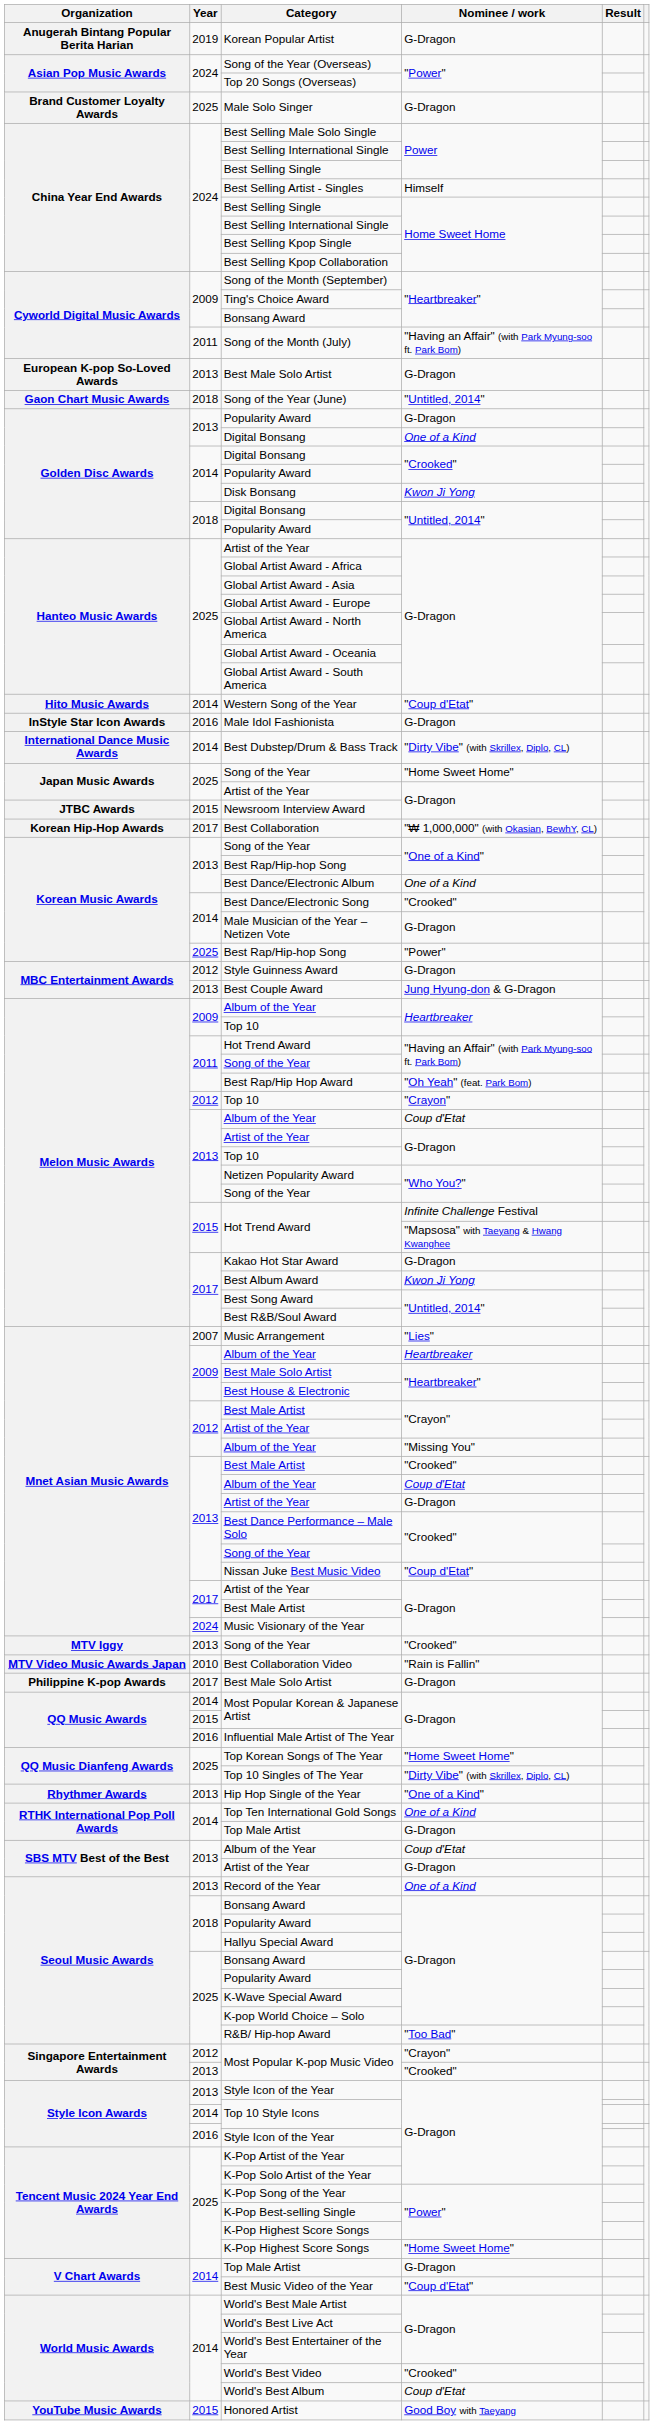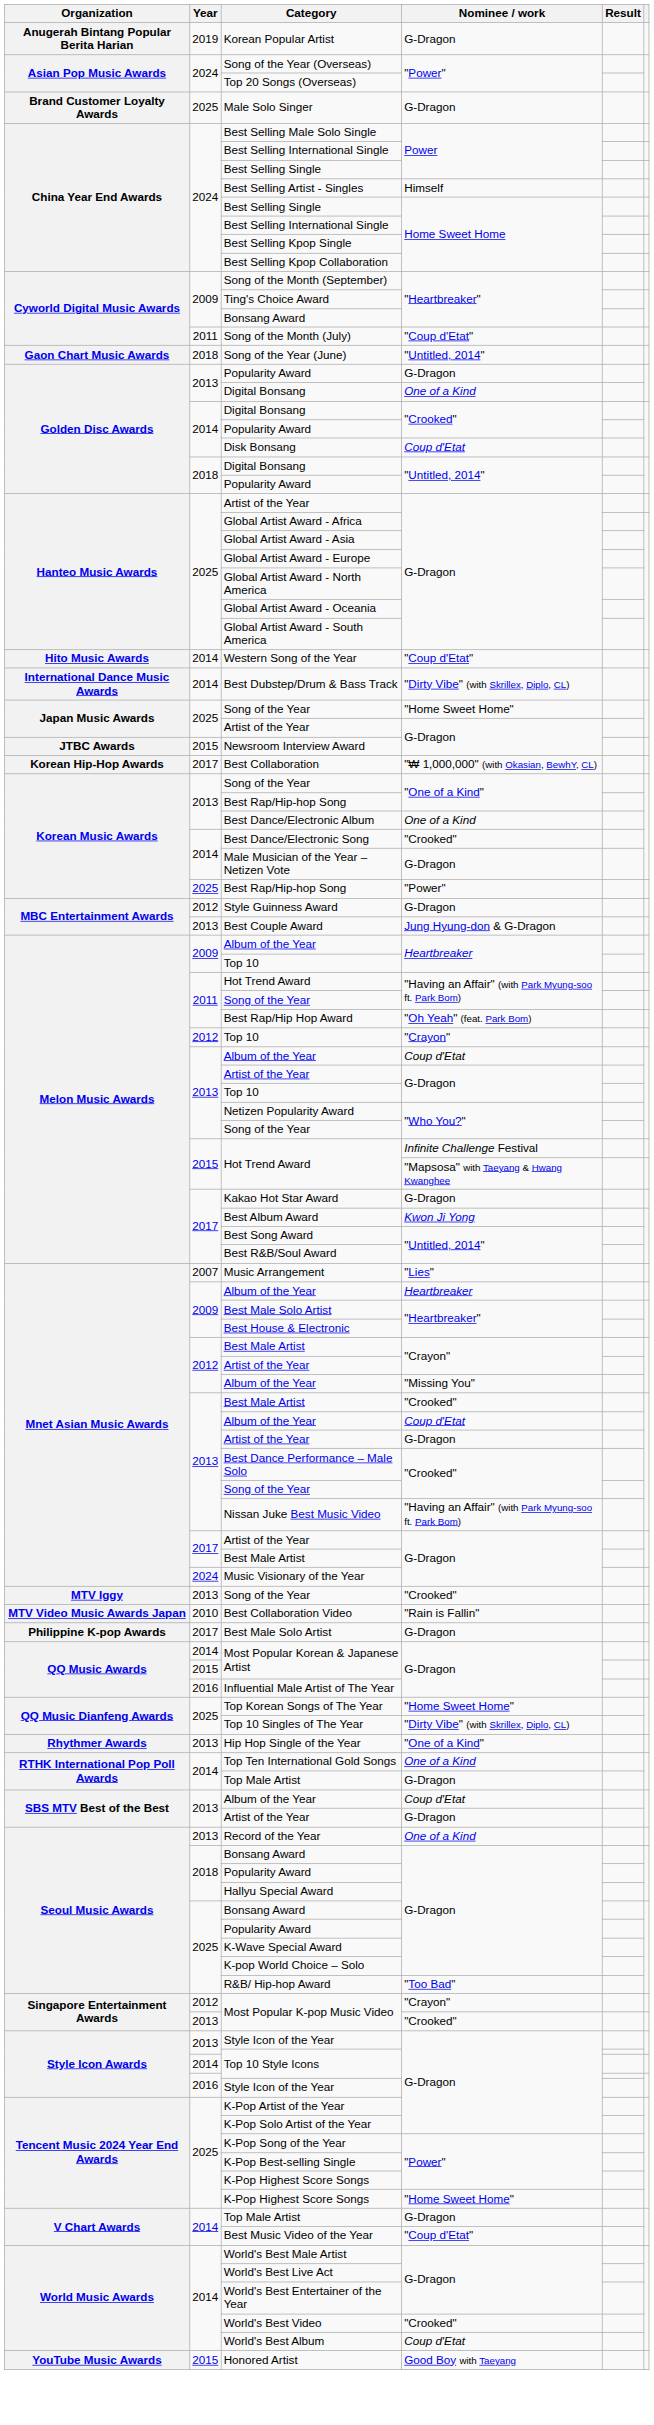(498, 342) "Having an Affair" (with Park Myung-soo ft. Park Bom) -> (439, 336) "Coup d'Etat"
- row: (205, 374)
(439, 492) Kwon Ji Yong -> (435, 447) Coup d'Etat
- row: (205, 722)
(439, 1571) "Coup d'Etat" -> (498, 1514) "Having an Affair" (with Park Myung-soo ft. Park Bom)
